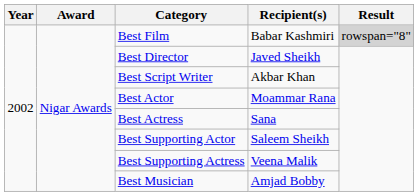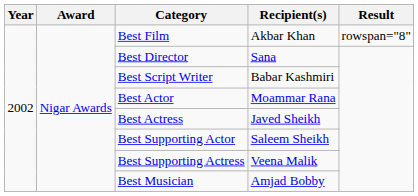(292, 35) Babar Kashmiri -> (283, 35) Akbar Khan
(376, 35) lightgrey background -> (376, 35) no background
(285, 56) Javed Sheikh -> (263, 56) Sana
(283, 77) Akbar Khan -> (292, 77) Babar Kashmiri
(263, 118) Sana -> (285, 118) Javed Sheikh
